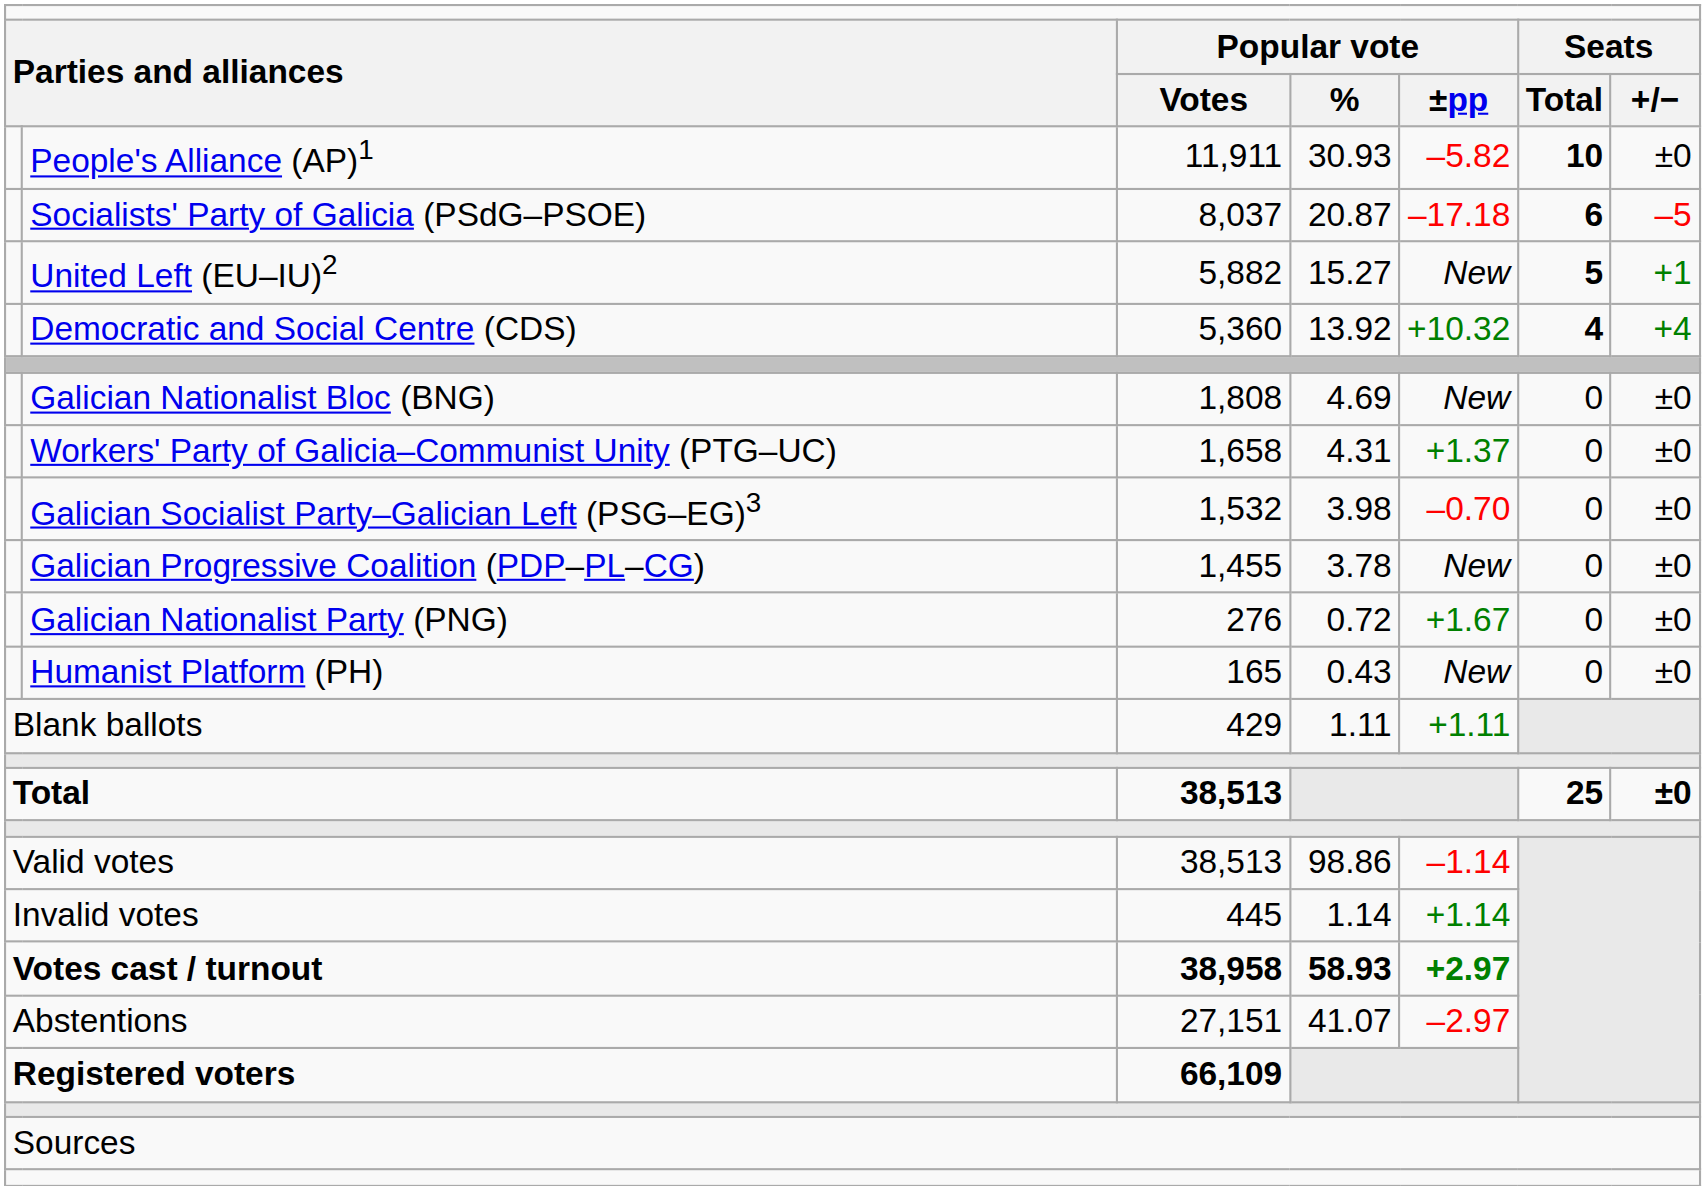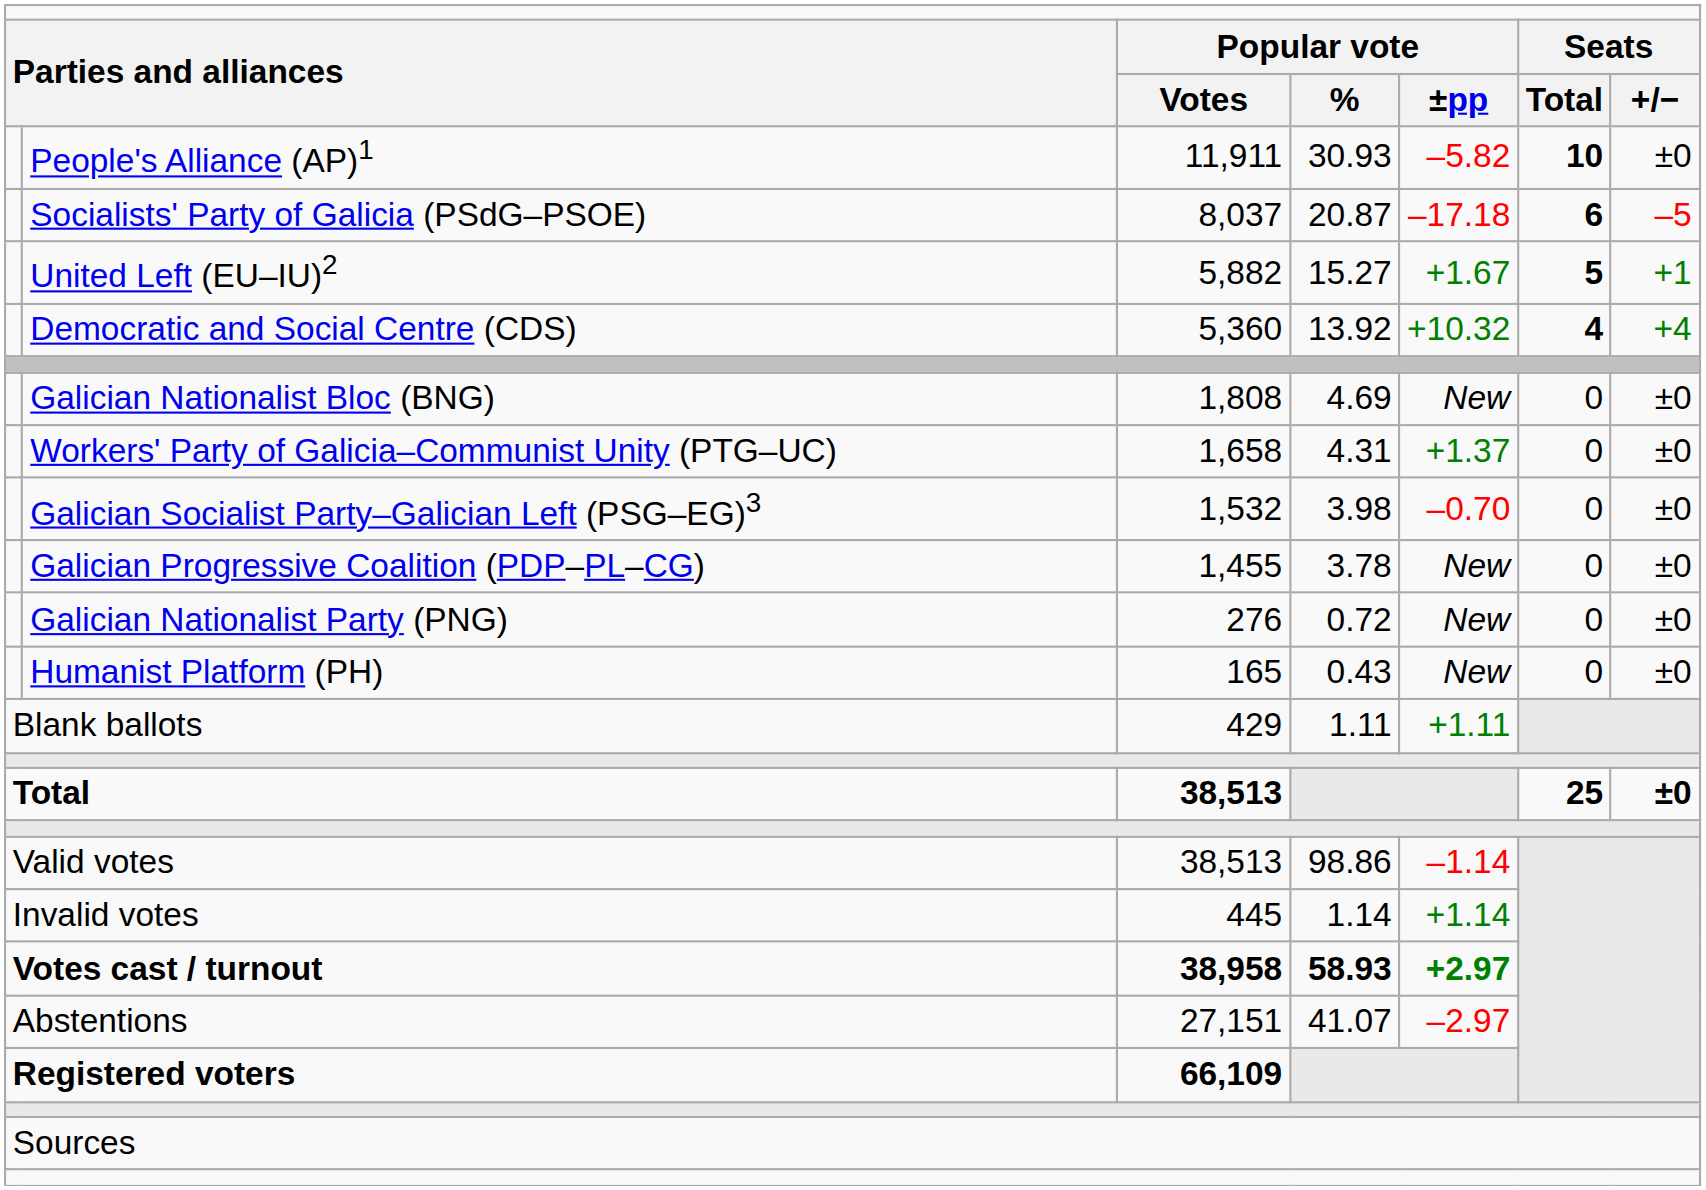(1477, 272) New -> (1468, 272) +1.67
(1468, 619) +1.67 -> (1477, 619) New
